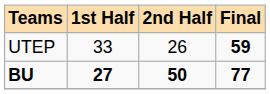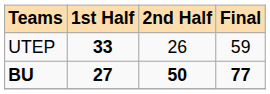(103, 46) normal -> (103, 46) bold
(241, 46) bold -> (241, 46) normal
